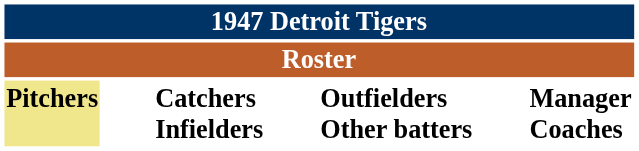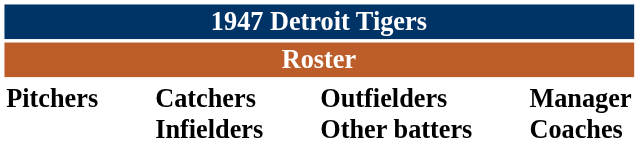(52, 97) khaki background -> (52, 97) no background
